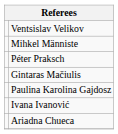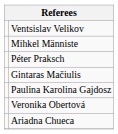- row: (40, 105)
+ row: (48, 105)
